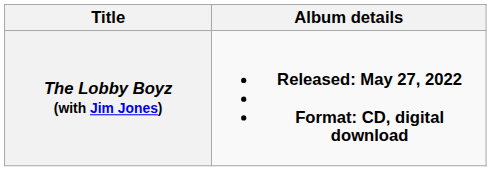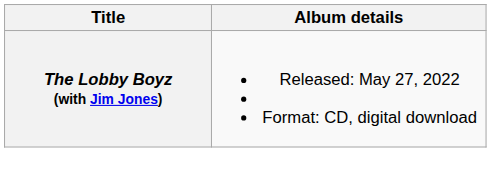(349, 108) bold -> (349, 98) normal
